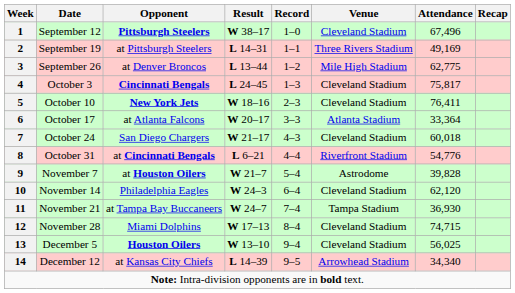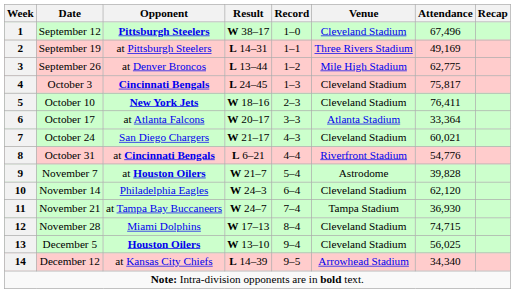(445, 137) 60,018 -> (445, 137) 60,021
